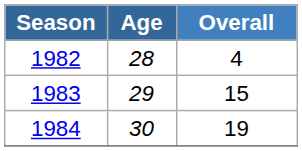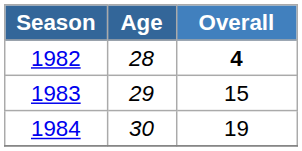(236, 58) normal -> (236, 58) bold
